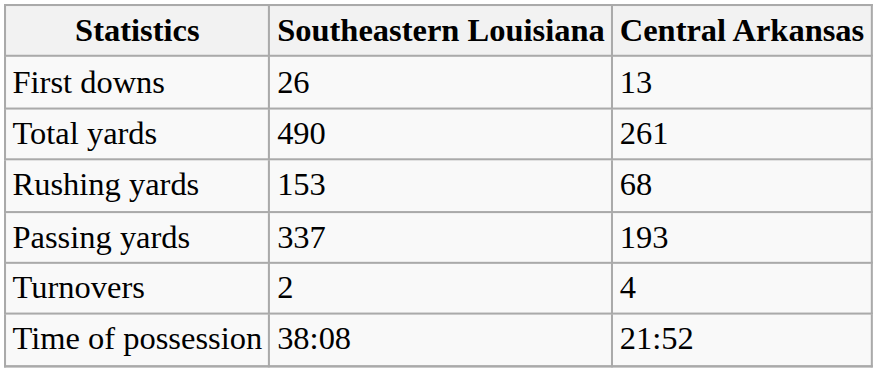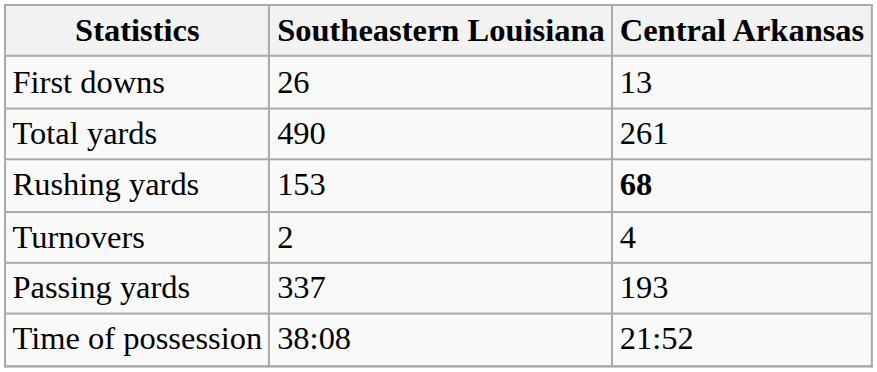(636, 184) normal -> (636, 184) bold
rows swapped: (101, 236) <-> (79, 287)
